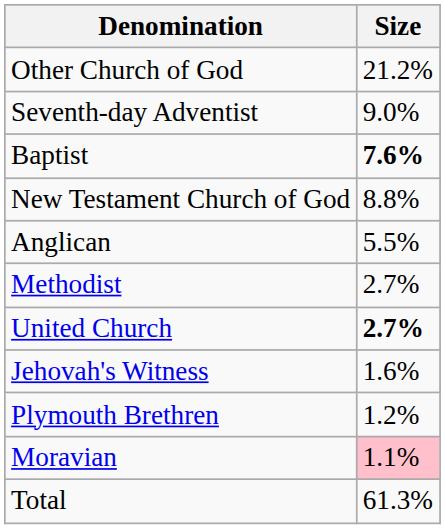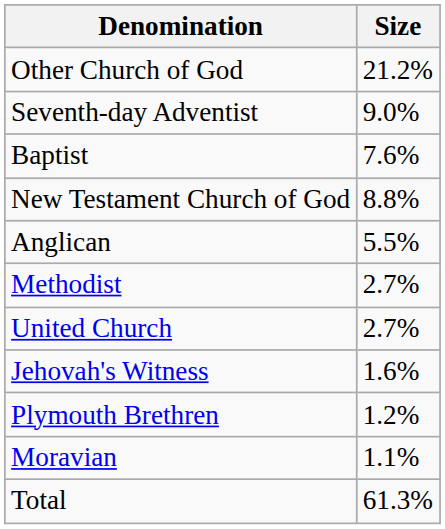(393, 155) bold -> (391, 155) normal
(393, 328) bold -> (391, 328) normal
(391, 457) pink background -> (391, 457) no background
